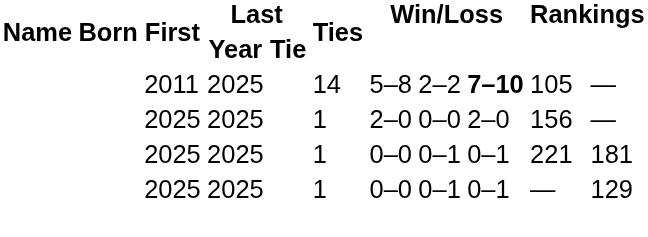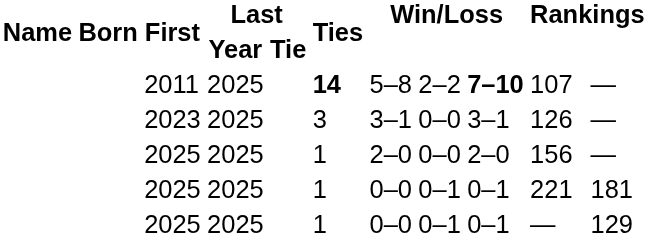(327, 84) normal -> (327, 84) bold
(551, 84) 105 -> (551, 84) 107
+ row: (37, 120)
